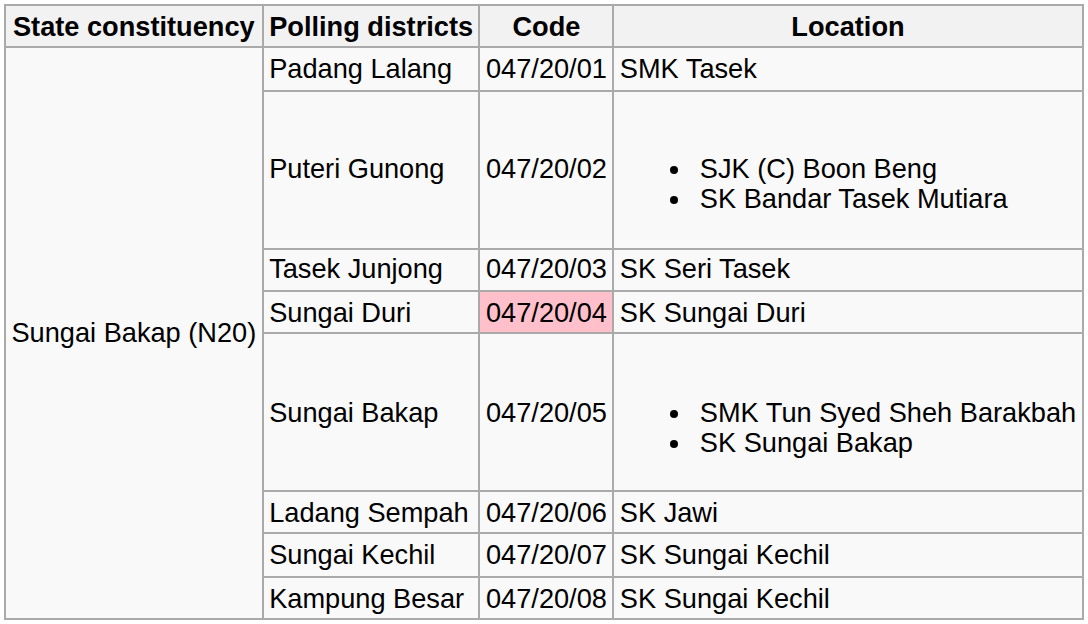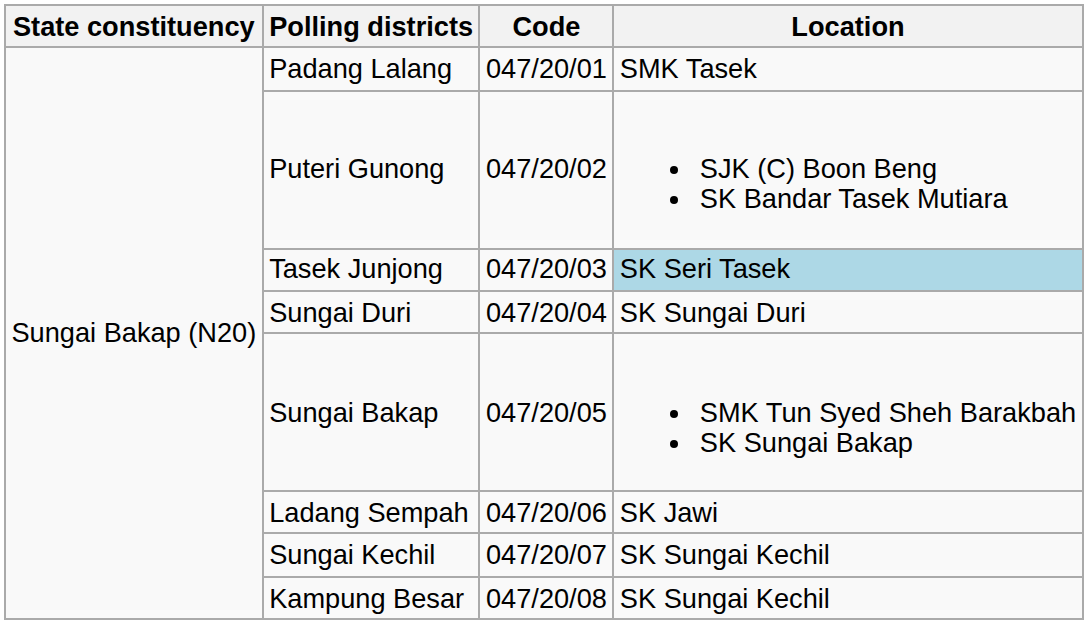(705, 269) no background -> (705, 269) lightblue background
(546, 312) pink background -> (546, 312) no background
